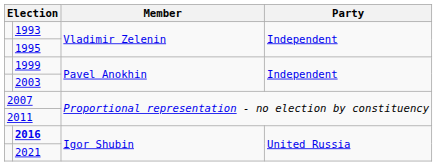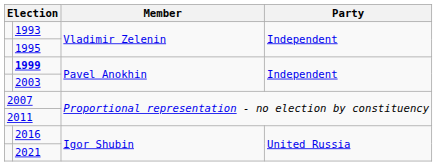(28, 65) normal -> (28, 65) bold
(28, 135) bold -> (28, 135) normal
